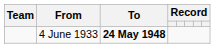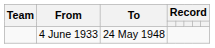(134, 34) bold -> (134, 34) normal
